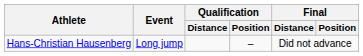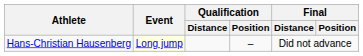(159, 44) no background -> (159, 44) lightyellow background
